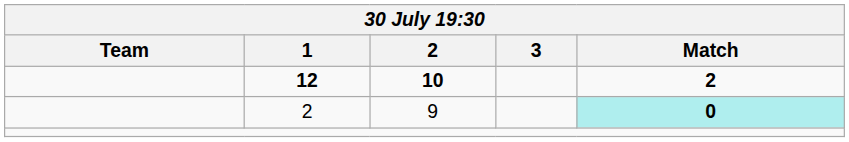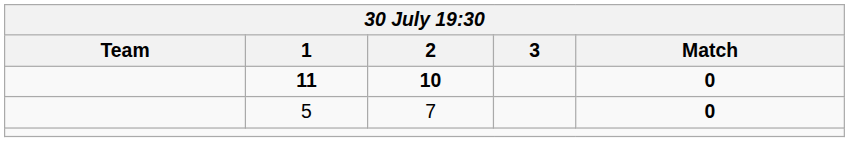(307, 81) 12 -> (306, 81) 11
(711, 81) 2 -> (710, 81) 0
(307, 111) 2 -> (306, 111) 5
(433, 111) 9 -> (431, 111) 7
(711, 111) paleturquoise background -> (710, 111) no background
